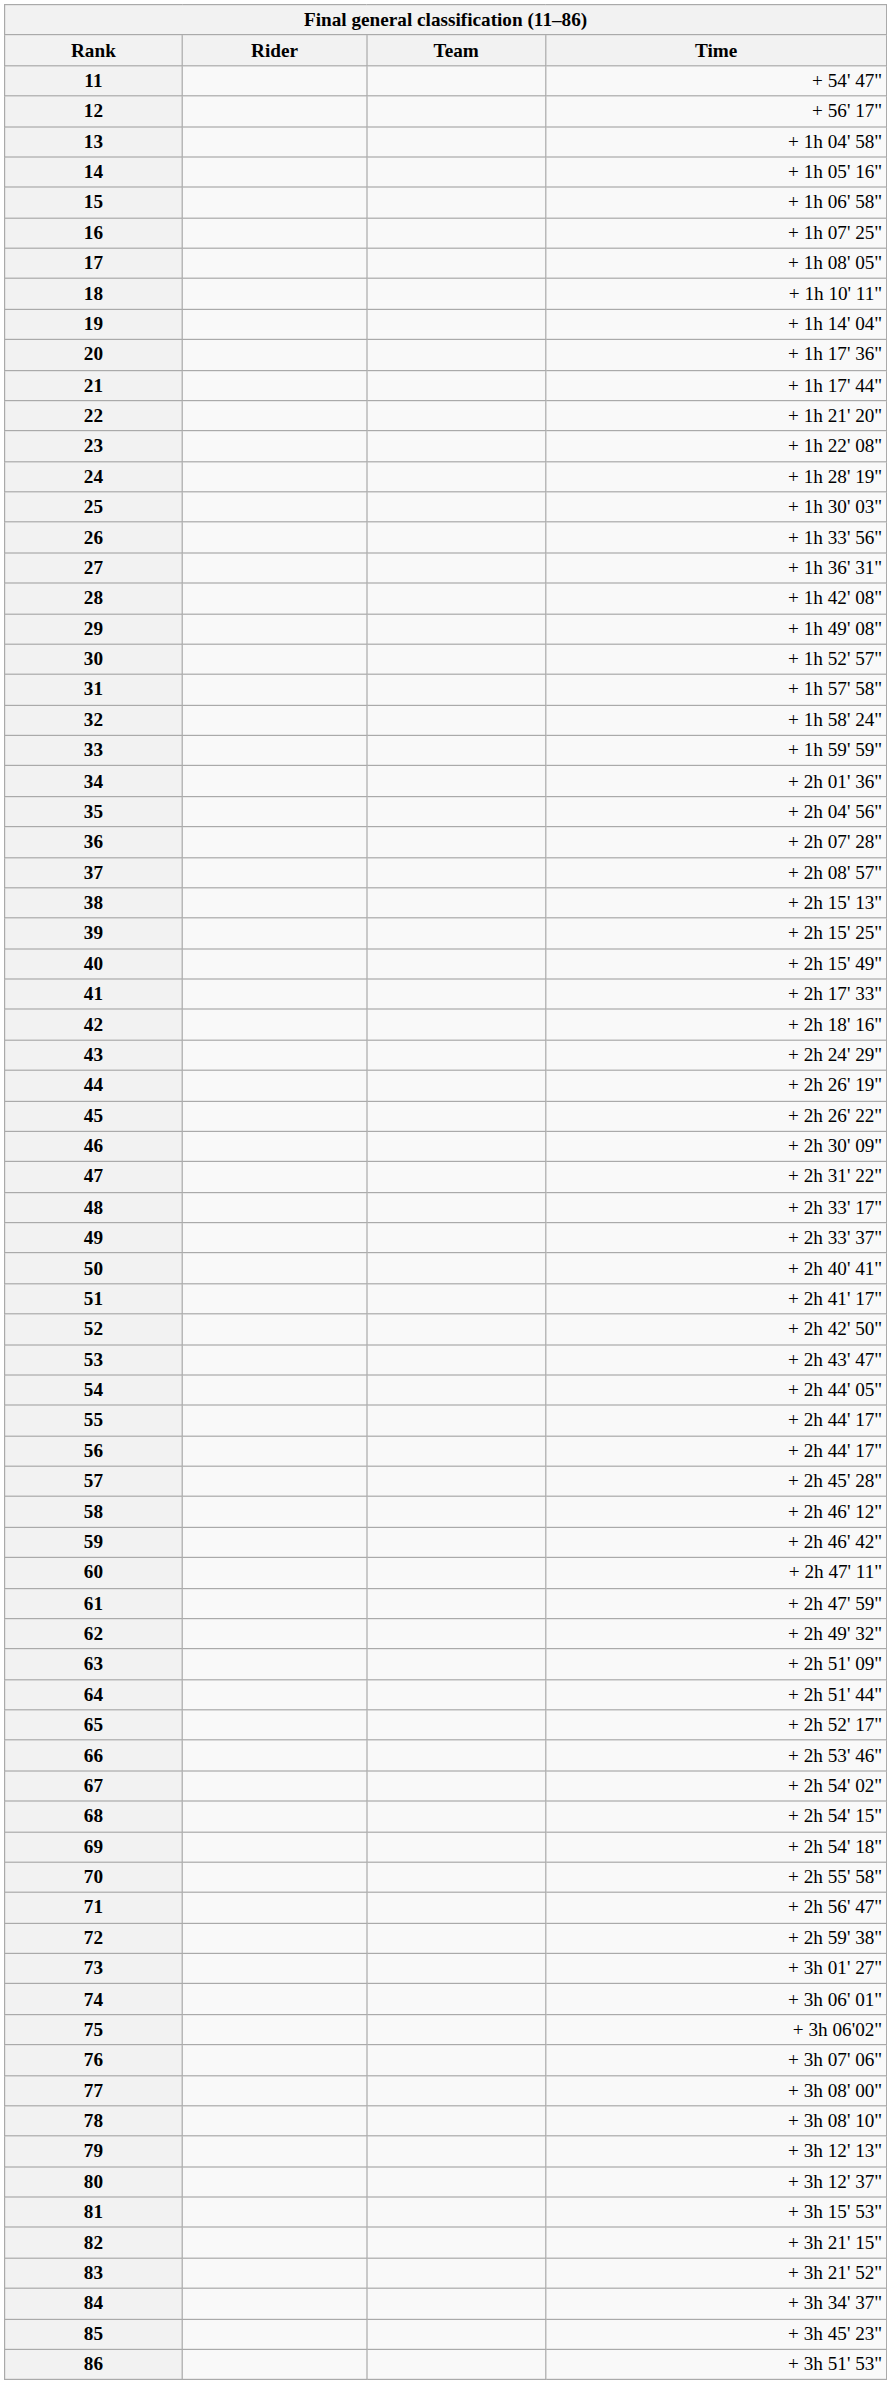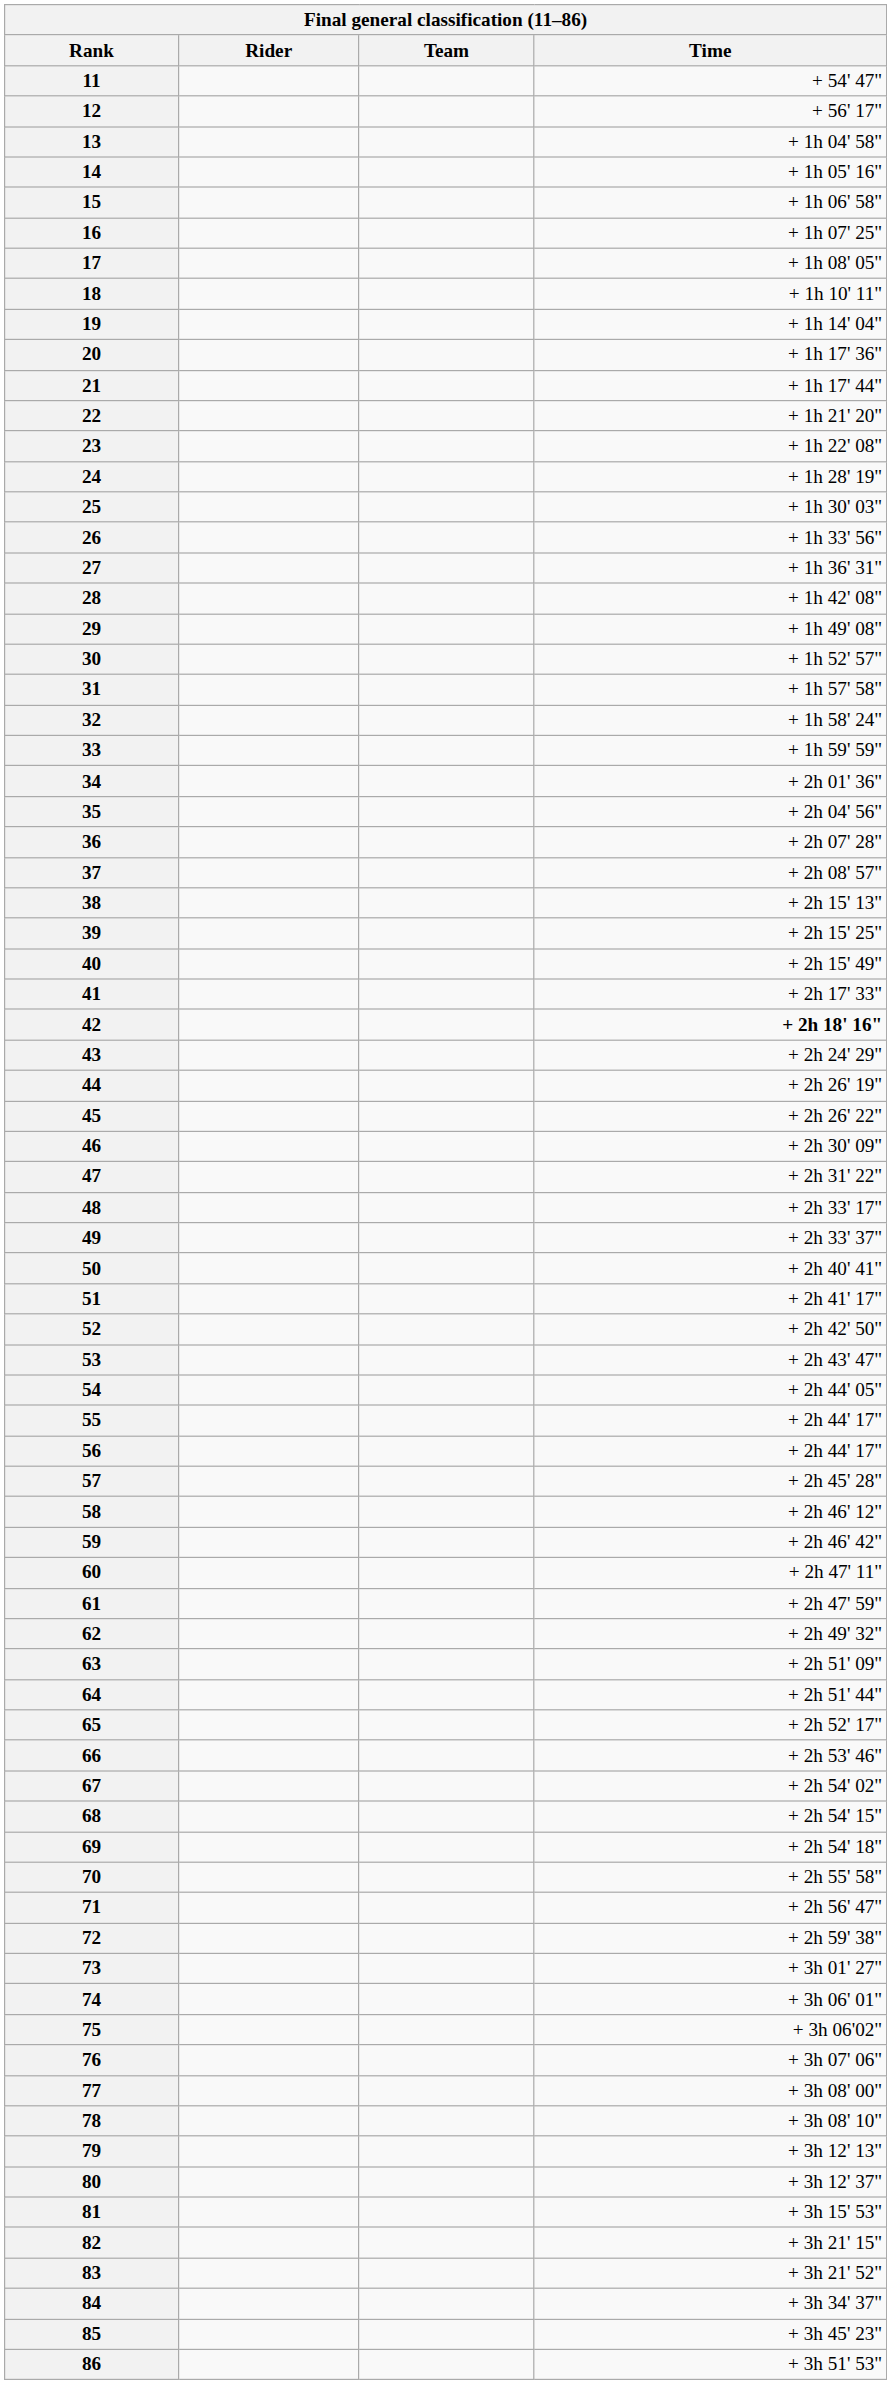(835, 1024) normal -> (832, 1024) bold
